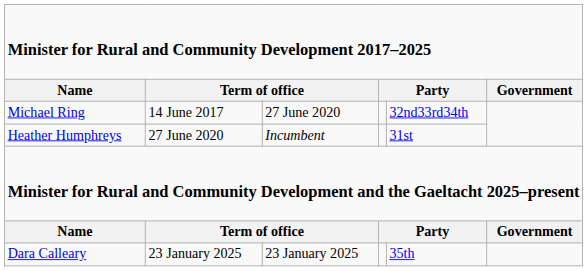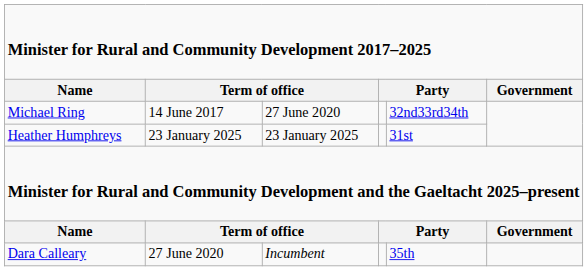(186, 134) 27 June 2020 -> (195, 134) 23 January 2025
(295, 134) Incumbent -> (312, 134) 23 January 2025
(195, 254) 23 January 2025 -> (186, 254) 27 June 2020
(312, 254) 23 January 2025 -> (295, 254) Incumbent
